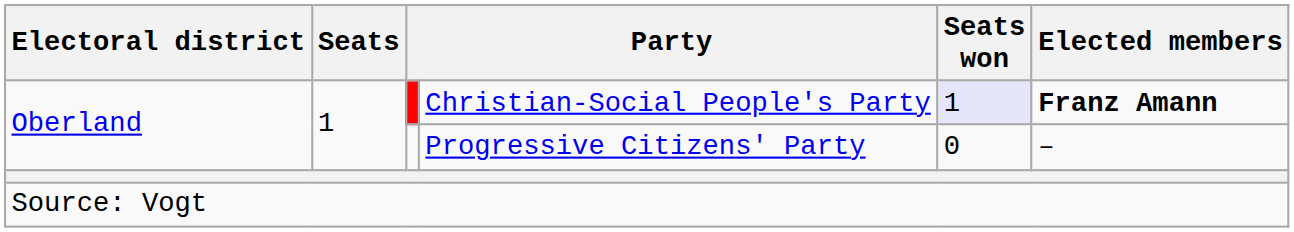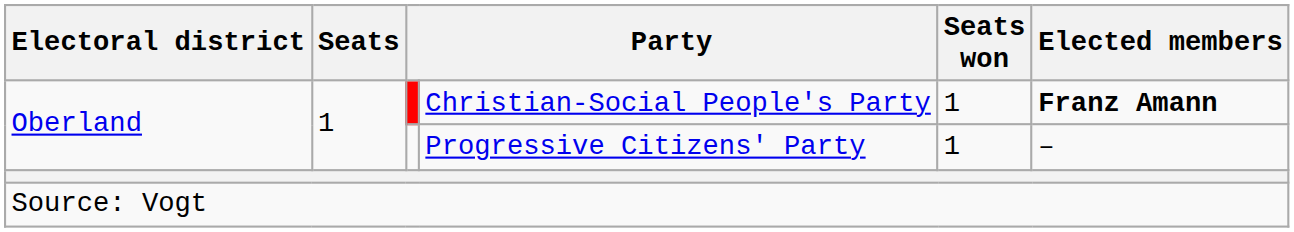(952, 103) lavender background -> (952, 103) no background
(952, 147) 0 -> (952, 147) 1
